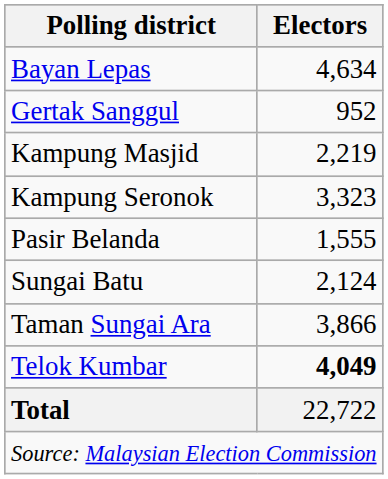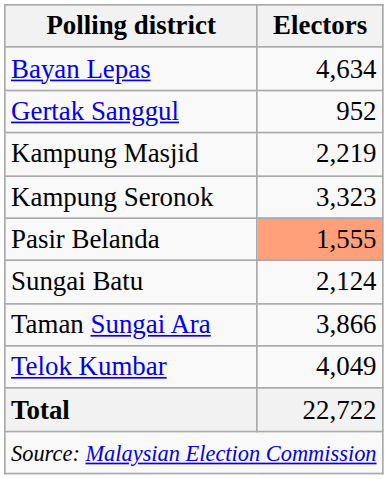(346, 238) no background -> (346, 238) lightsalmon background
(346, 366) bold -> (346, 366) normal
